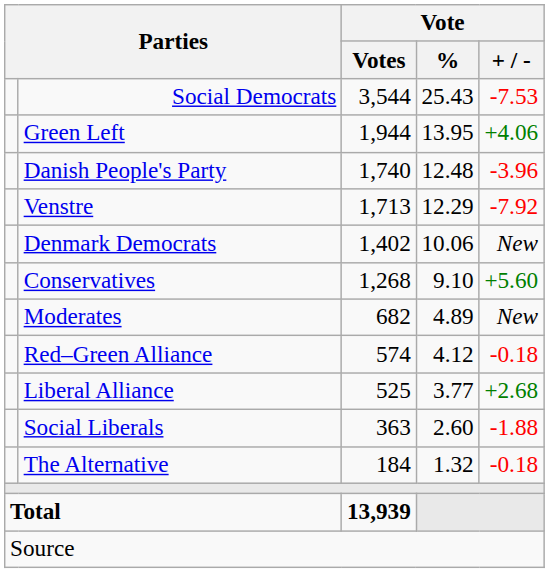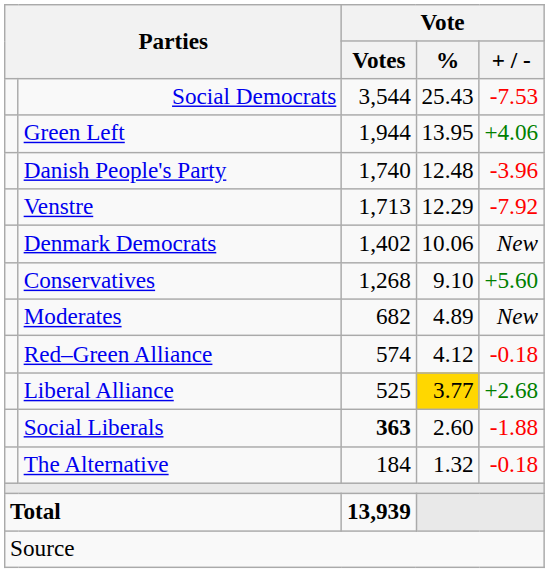(453, 390) no background -> (453, 390) gold background
(393, 427) normal -> (393, 427) bold
